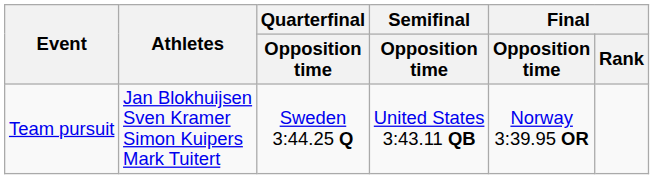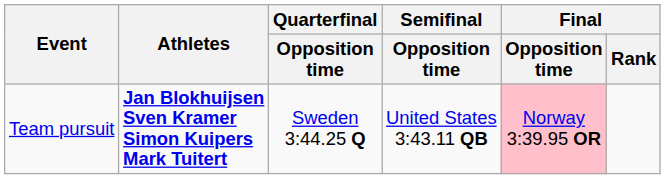(188, 129) normal -> (194, 129) bold
(542, 129) no background -> (554, 129) pink background
